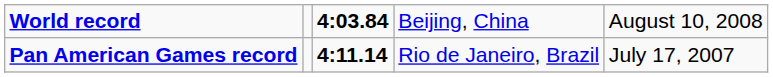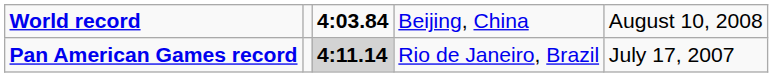(352, 54) no background -> (352, 54) lightgrey background
